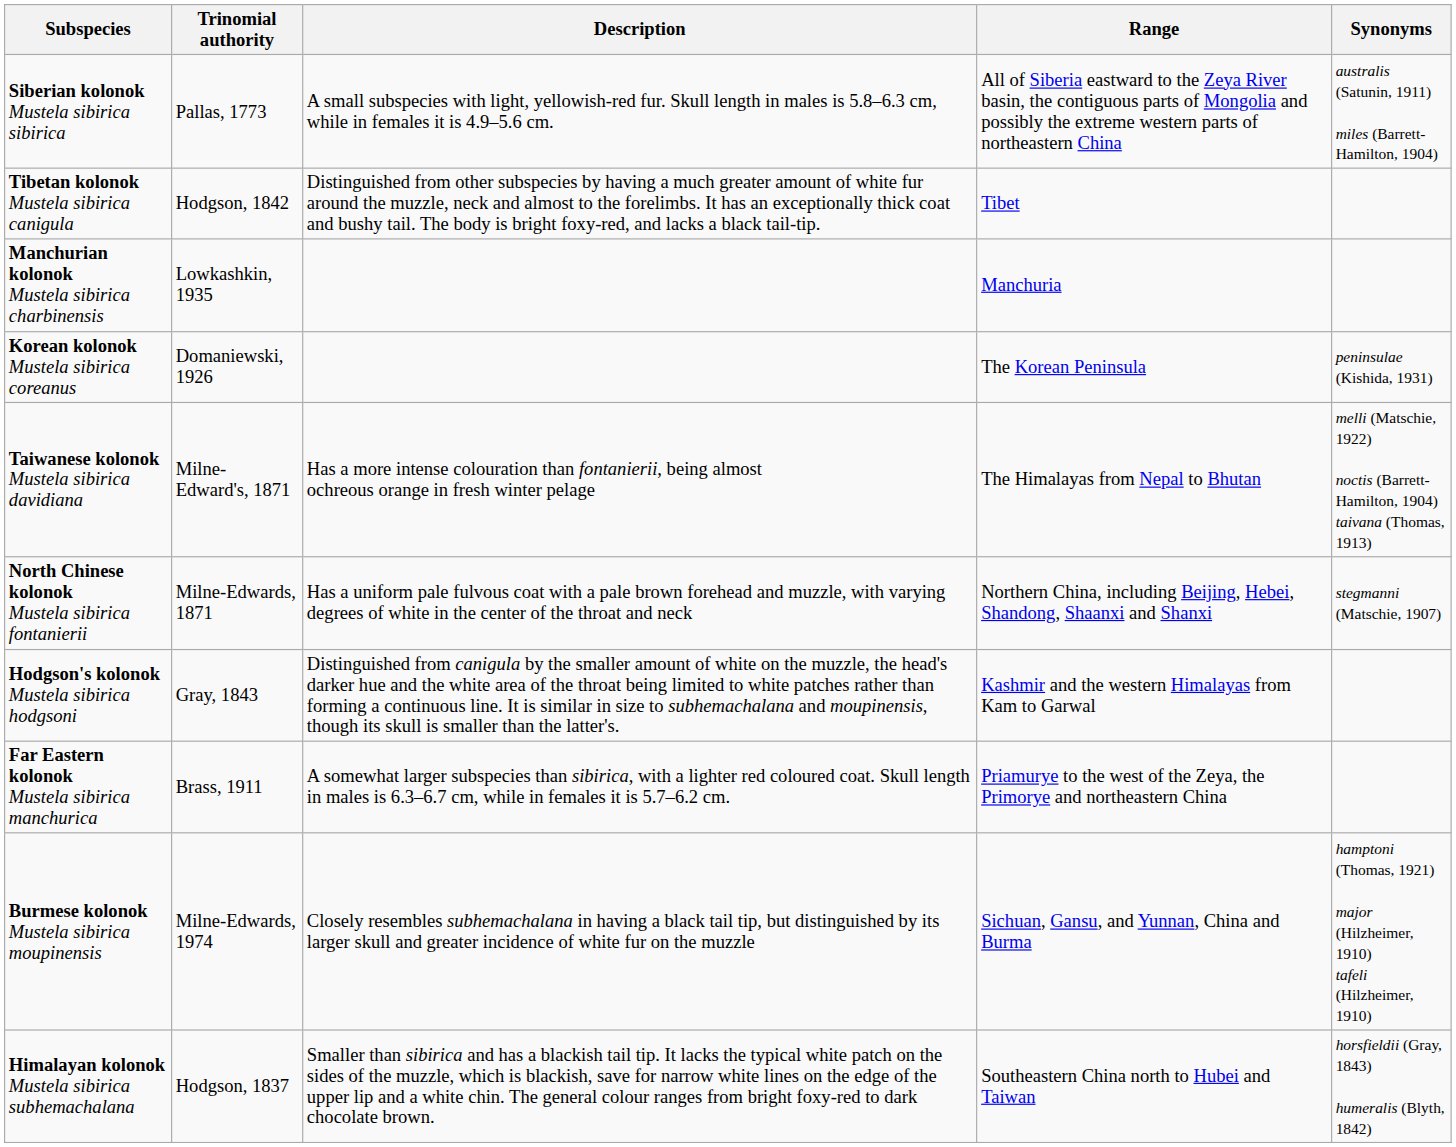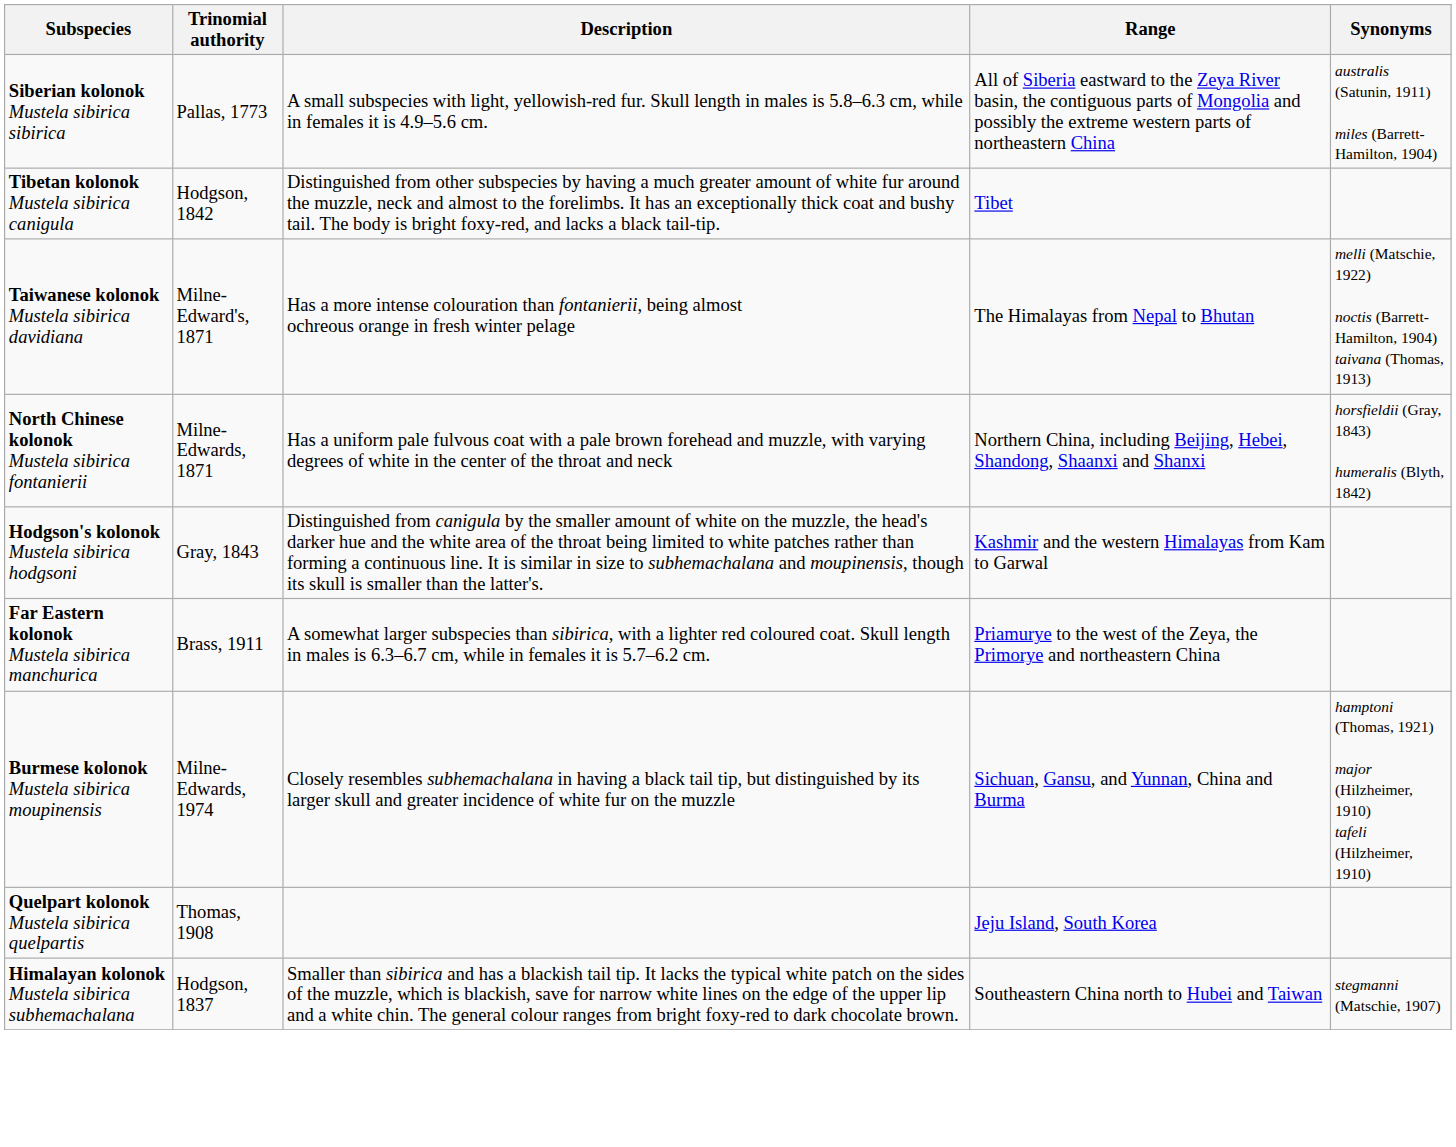- row: (69, 285)
- row: (73, 366)
(1388, 604) stegmanni (Matschie, 1907) -> (1389, 451) horsfieldii (Gray, 1843) humeralis (Blyth, 1842)
+ row: (79, 922)
(1390, 1087) horsfieldii (Gray, 1843) humeralis (Blyth, 1842) -> (1388, 995) stegmanni (Matschie, 1907)
